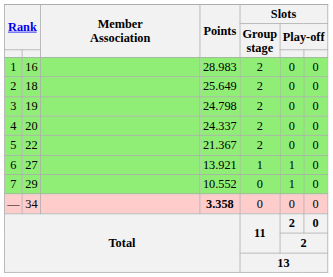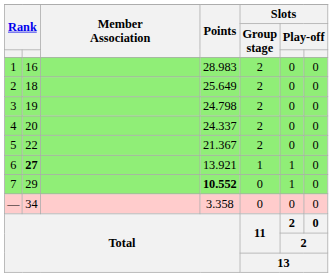(31, 164) normal -> (31, 164) bold
(220, 184) normal -> (220, 184) bold
(220, 203) bold -> (220, 203) normal
